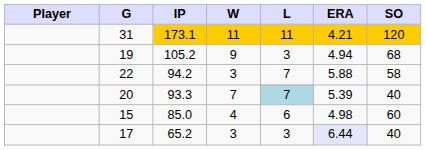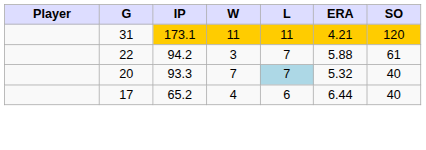- row: (126, 54)
(394, 74) 58 -> (394, 54) 61
(340, 94) 5.39 -> (340, 74) 5.32
- row: (126, 114)
(233, 134) 3 -> (233, 94) 4
(287, 134) 3 -> (287, 94) 6
(340, 134) lavender background -> (340, 94) no background
